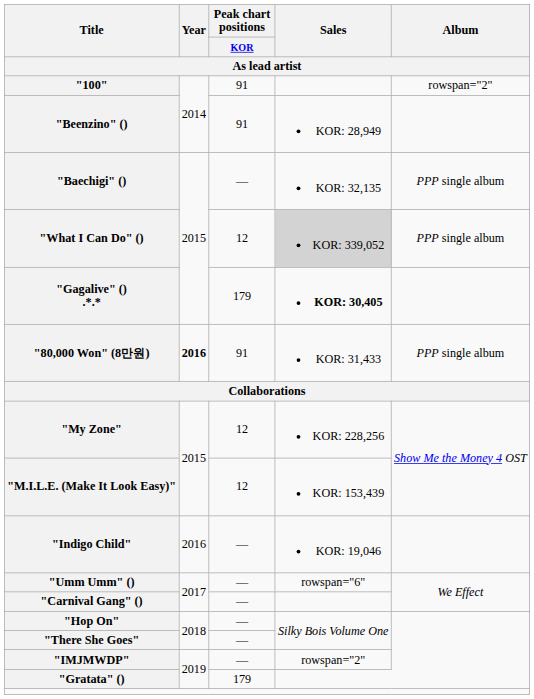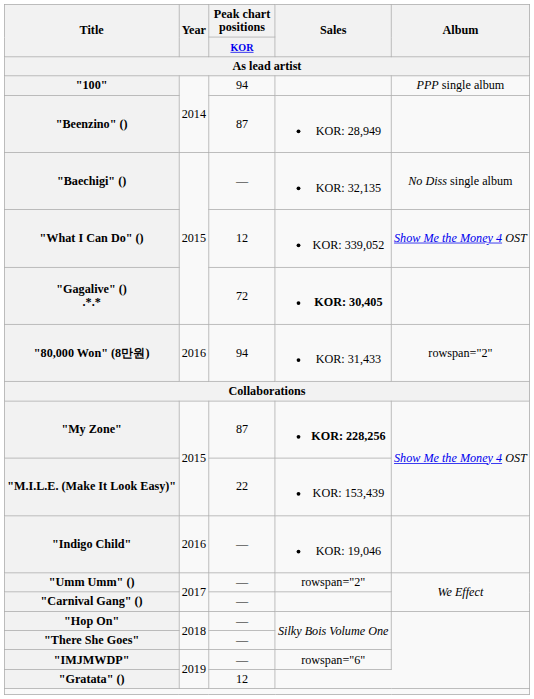(242, 85) 91 -> (242, 85) 94
(460, 85) rowspan="2" -> (460, 85) PPP single album
(242, 123) 91 -> (242, 123) 87
(460, 181) PPP single album -> (460, 181) No Diss single album
(333, 245) lightgrey background -> (333, 245) no background
(460, 238) PPP single album -> (460, 238) Show Me the Money 4 OST
(242, 295) 179 -> (242, 295) 72
(194, 353) bold -> (194, 353) normal
(242, 353) 91 -> (242, 353) 94
(460, 353) PPP single album -> (460, 353) rowspan="2"
(242, 429) 12 -> (242, 429) 87
(333, 436) normal -> (333, 436) bold
(242, 486) 12 -> (242, 486) 22
(333, 582) rowspan="6" -> (333, 582) rowspan="2"
(333, 659) rowspan="2" -> (333, 659) rowspan="6"
(242, 678) 179 -> (242, 678) 12
